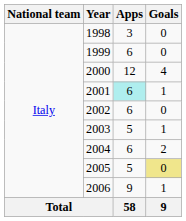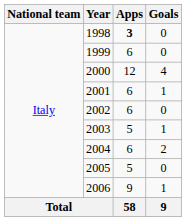(130, 33) normal -> (130, 33) bold
(130, 91) paleturquoise background -> (130, 91) no background
(164, 168) khaki background -> (164, 168) no background
